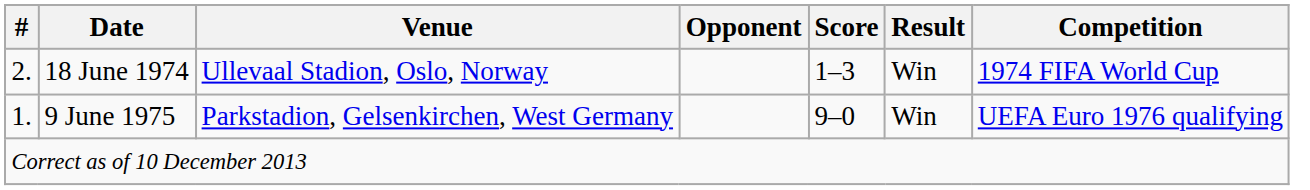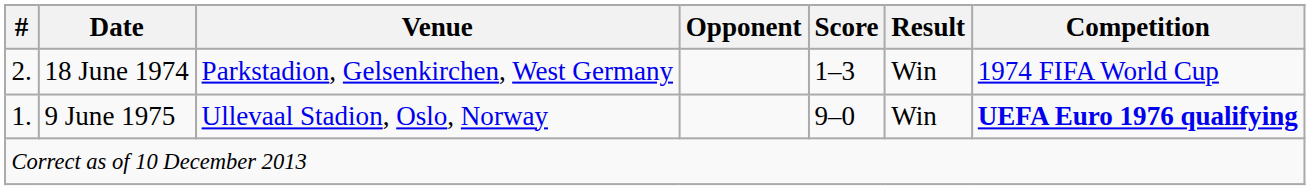(375, 71) Ullevaal Stadion, Oslo, Norway -> (437, 71) Parkstadion, Gelsenkirchen, West Germany
(437, 115) Parkstadion, Gelsenkirchen, West Germany -> (375, 115) Ullevaal Stadion, Oslo, Norway
(1130, 115) normal -> (1138, 115) bold
